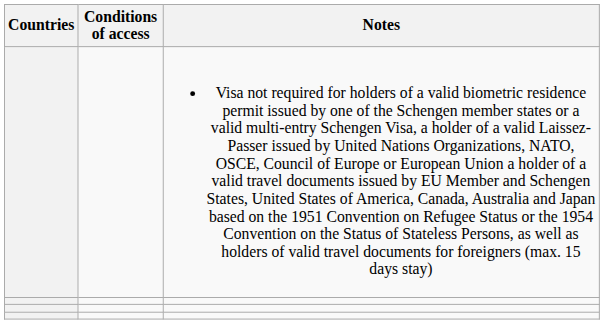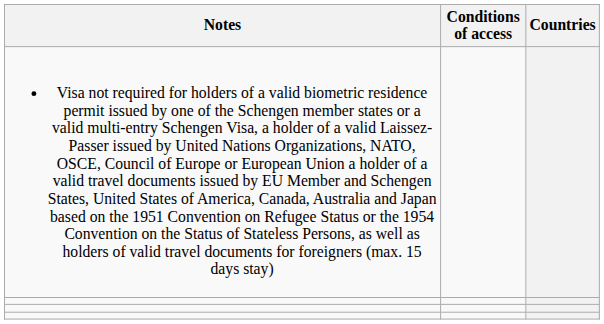columns swapped: (41, 25) <-> (381, 25)
